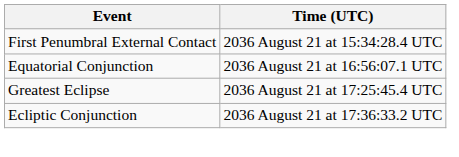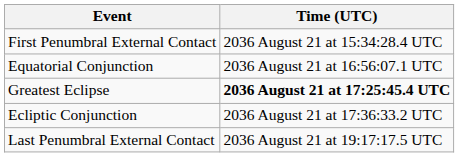(333, 90) normal -> (337, 90) bold
+ row: (111, 139)
